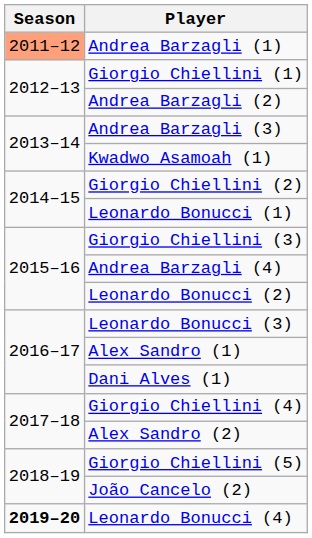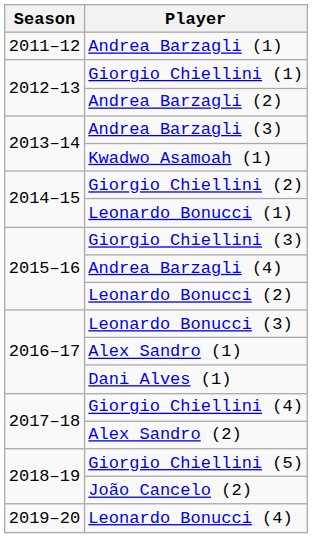(44, 46) lightsalmon background -> (44, 46) no background
(44, 518) bold -> (44, 518) normal
